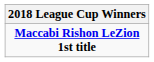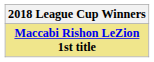(77, 40) no background -> (77, 40) khaki background
